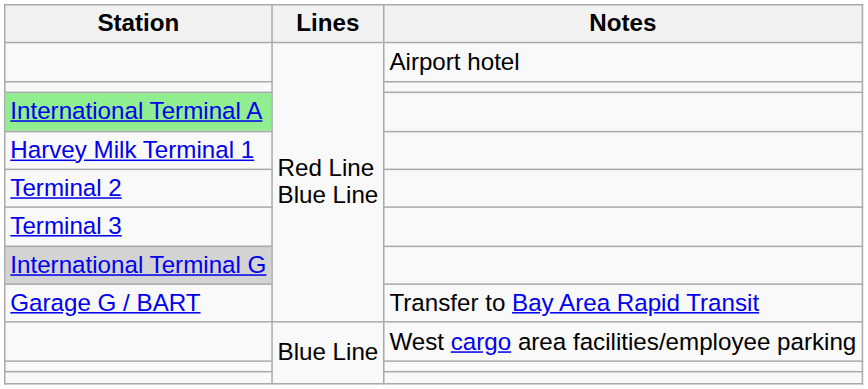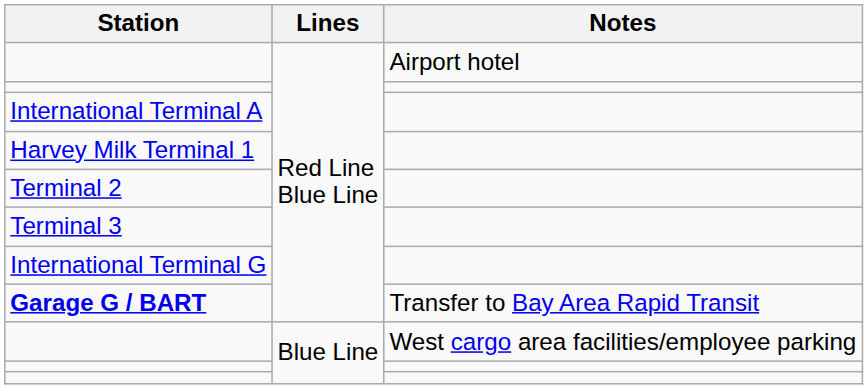(136, 111) lightgreen background -> (136, 111) no background
(138, 264) lightgrey background -> (138, 264) no background
(105, 303) normal -> (108, 303) bold
